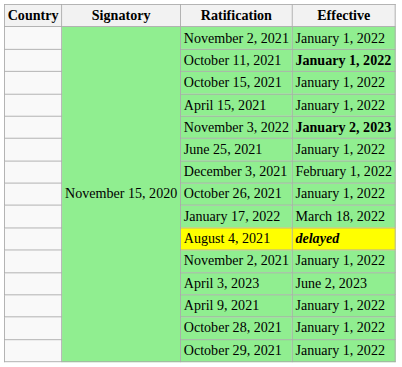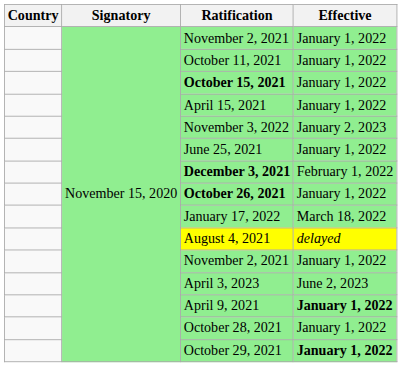(343, 60) bold -> (341, 60) normal
(233, 82) normal -> (235, 82) bold
(343, 127) bold -> (341, 127) normal
(236, 171) normal -> (237, 171) bold
(233, 194) normal -> (235, 194) bold
(317, 238) bold -> (319, 238) normal
(340, 305) normal -> (345, 305) bold
(340, 350) normal -> (345, 350) bold
